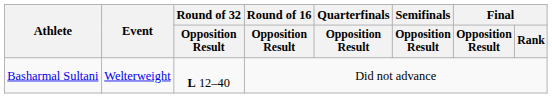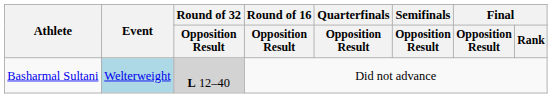(137, 75) no background -> (137, 75) lightblue background
(209, 83) no background -> (209, 83) lightgrey background
